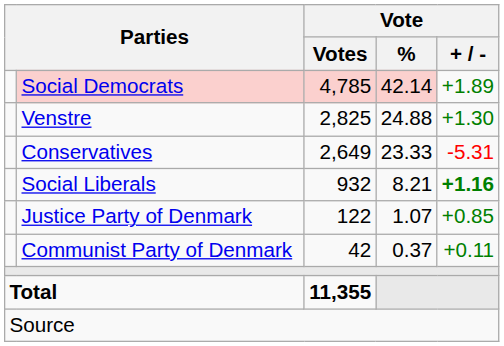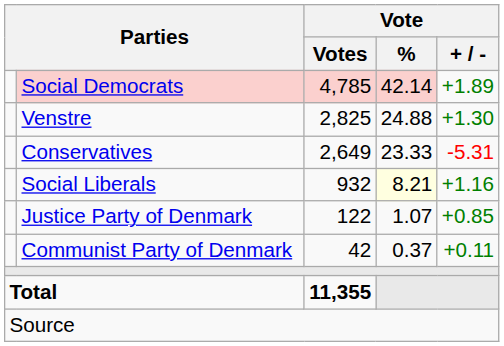(412, 184) no background -> (412, 184) lightyellow background
(468, 184) bold -> (468, 184) normal
